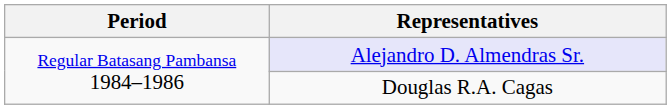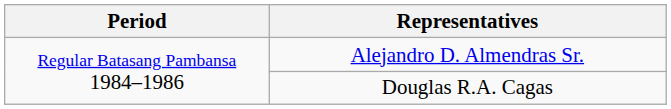(467, 54) lavender background -> (467, 54) no background
